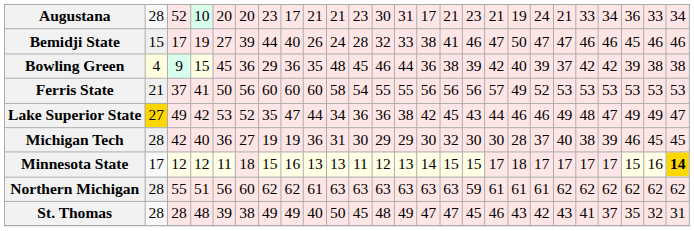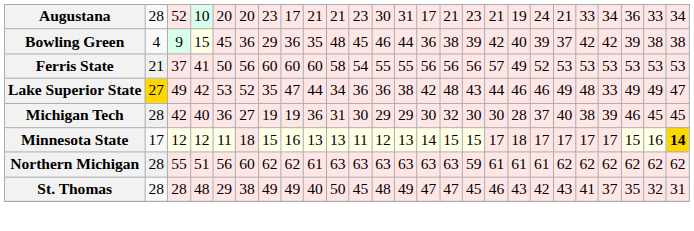- row: (75, 41)
(156, 66) lightyellow background -> (156, 41) no background
(451, 115) 45 -> (451, 90) 48
(610, 115) 47 -> (610, 90) 33
(224, 213) 39 -> (224, 189) 29
